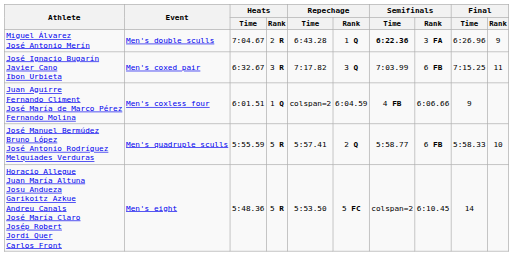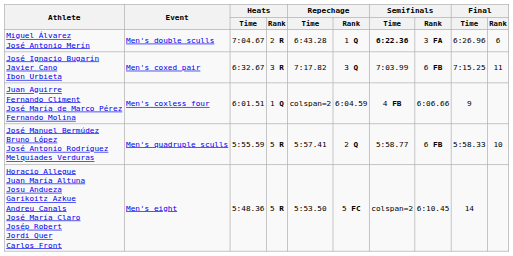(498, 40) 9 -> (498, 40) 6
